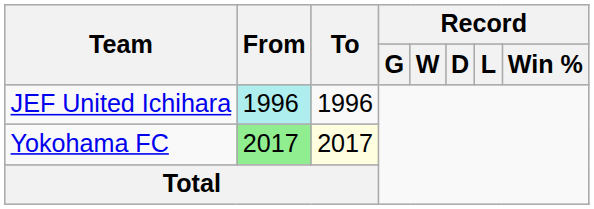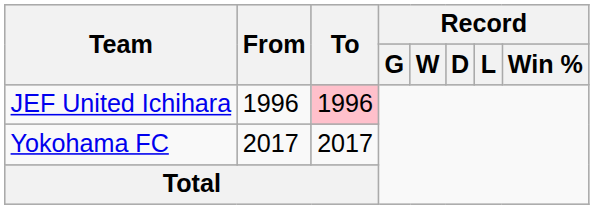(271, 104) paleturquoise background -> (271, 104) no background
(345, 104) no background -> (345, 104) pink background
(271, 143) lightgreen background -> (271, 143) no background
(345, 143) lightyellow background -> (345, 143) no background
